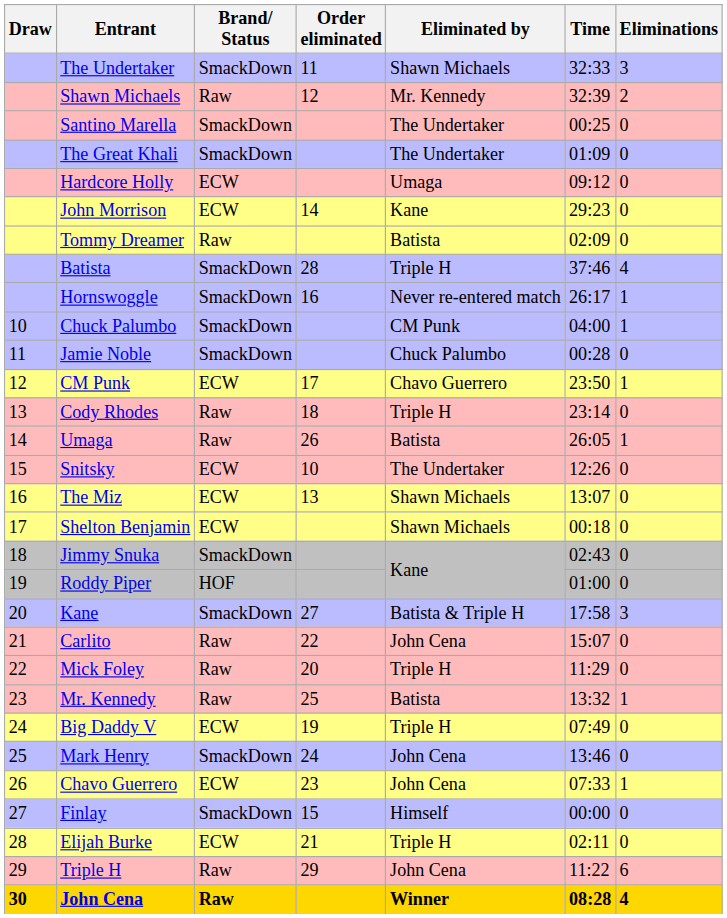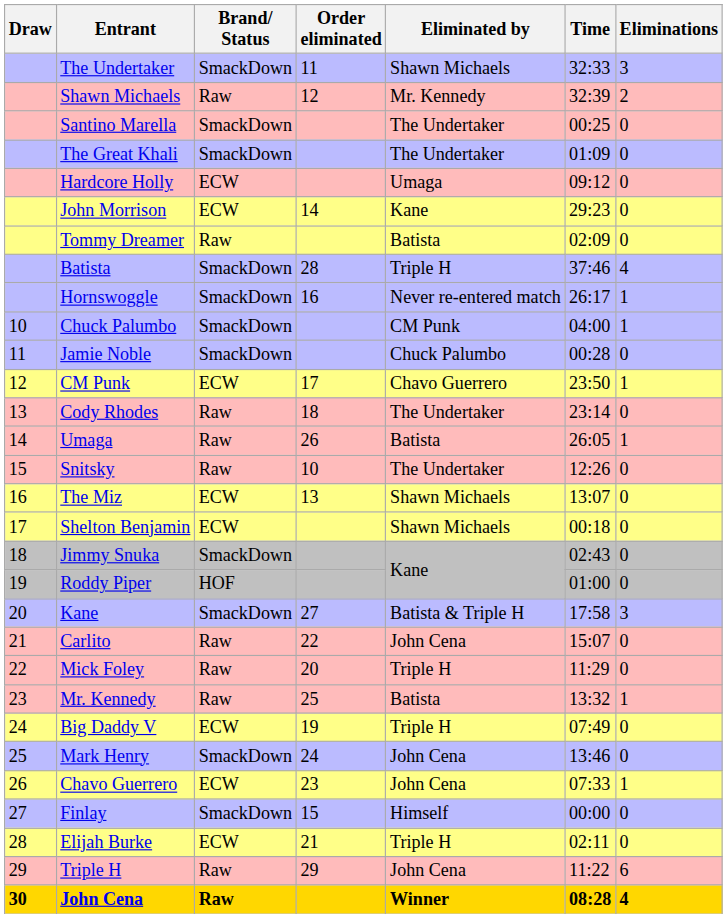(421, 411) Triple H -> (447, 411) The Undertaker
(219, 469) ECW -> (215, 469) Raw
